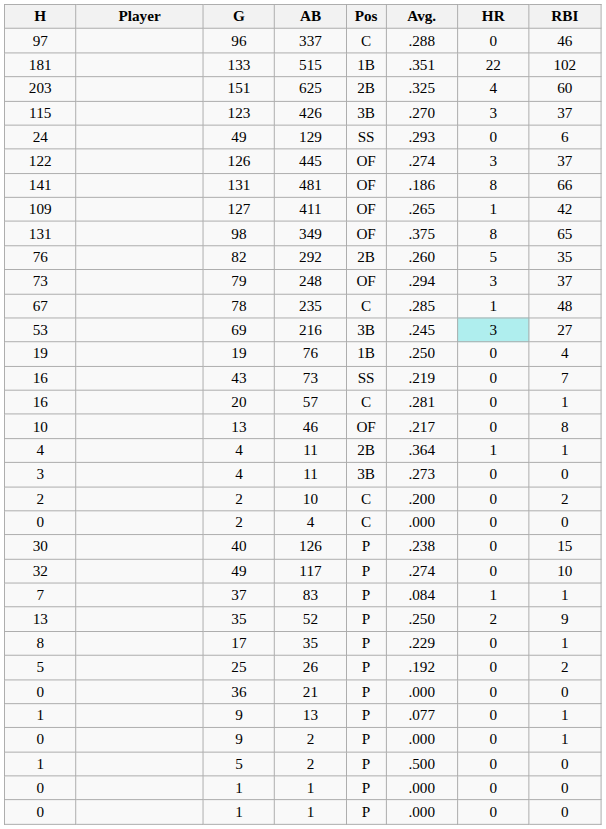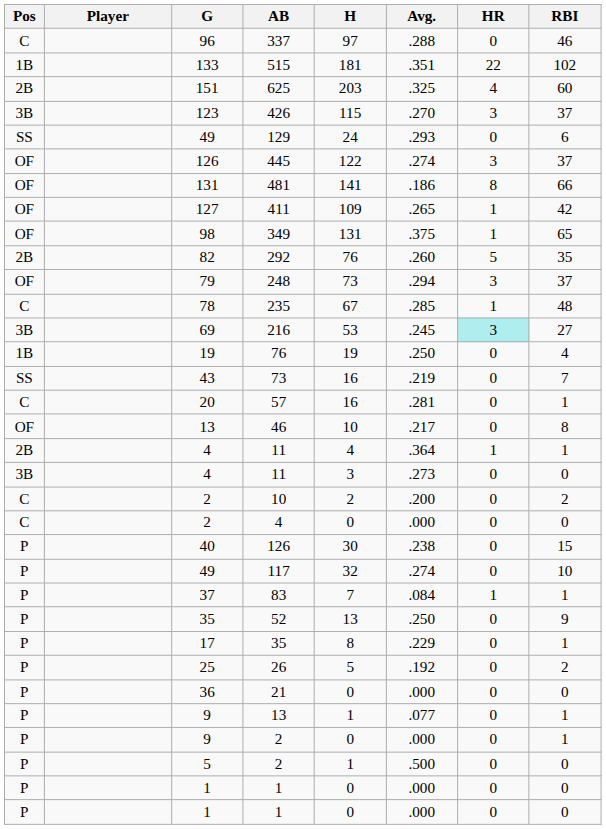columns swapped: (366, 16) <-> (40, 16)
(493, 233) 8 -> (493, 233) 1
(493, 619) 2 -> (493, 619) 0
